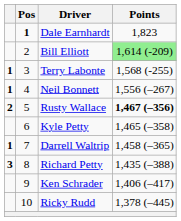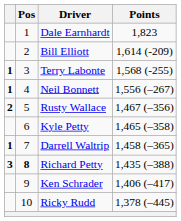(27, 32) bold -> (27, 32) normal
(144, 51) lightgreen background -> (144, 51) no background
(144, 108) bold -> (144, 108) normal
(27, 164) normal -> (27, 164) bold
